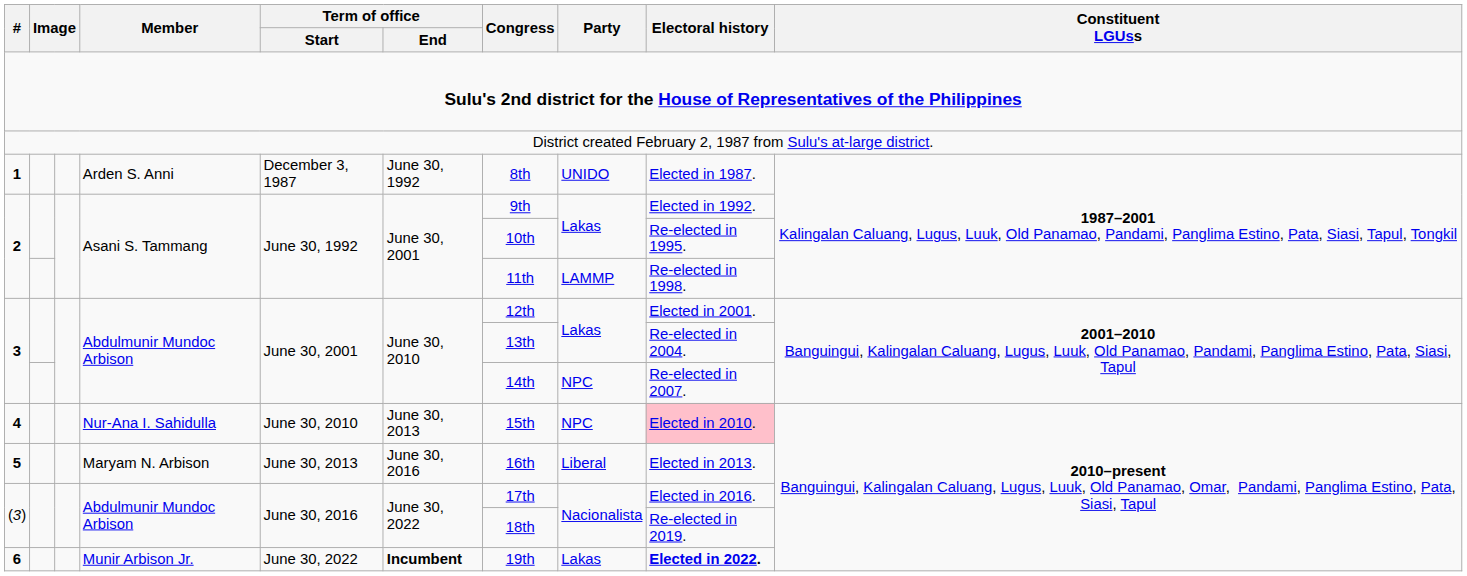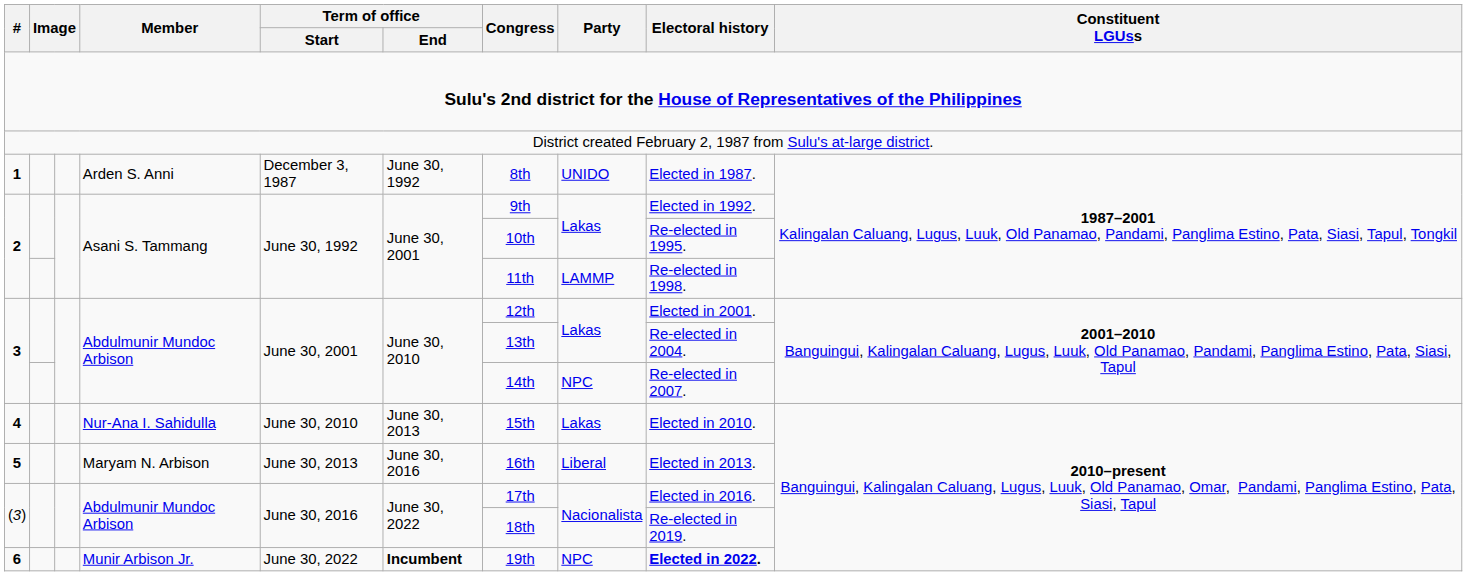(577, 423) NPC -> (581, 423) Lakas
(703, 423) pink background -> (703, 423) no background
(581, 559) Lakas -> (577, 559) NPC
